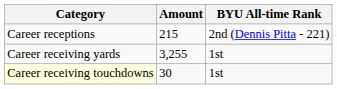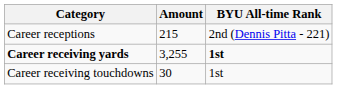(64, 53) normal -> (68, 53) bold
(216, 53) normal -> (216, 53) bold
(80, 73) lightyellow background -> (80, 73) no background
